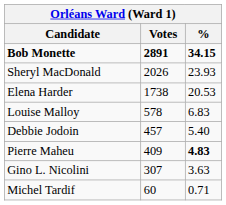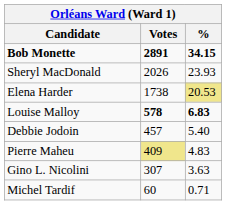(202, 92) no background -> (202, 92) khaki background
(153, 111) normal -> (153, 111) bold
(199, 111) normal -> (199, 111) bold
(153, 151) no background -> (153, 151) khaki background
(199, 151) bold -> (199, 151) normal
